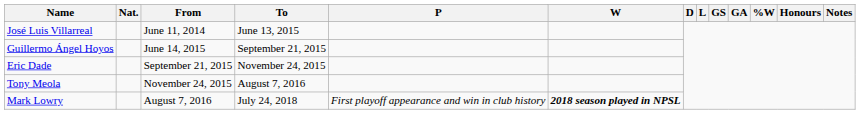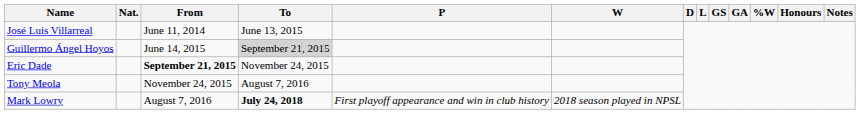(282, 48) no background -> (285, 48) lightgrey background
(188, 65) normal -> (190, 65) bold
(267, 100) normal -> (272, 100) bold
(616, 100) bold -> (618, 100) normal
